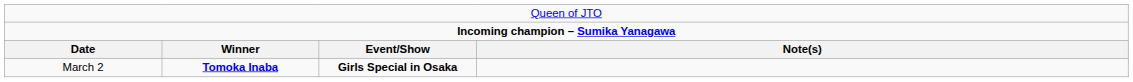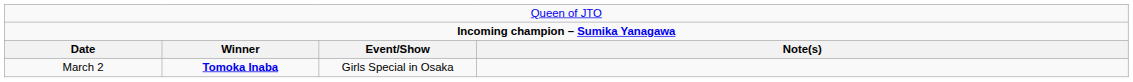(398, 67) bold -> (398, 67) normal
